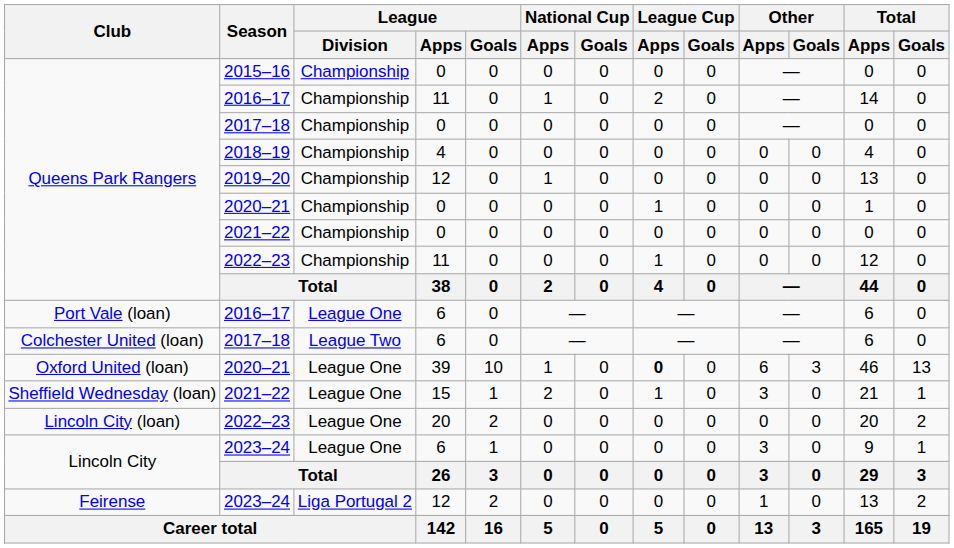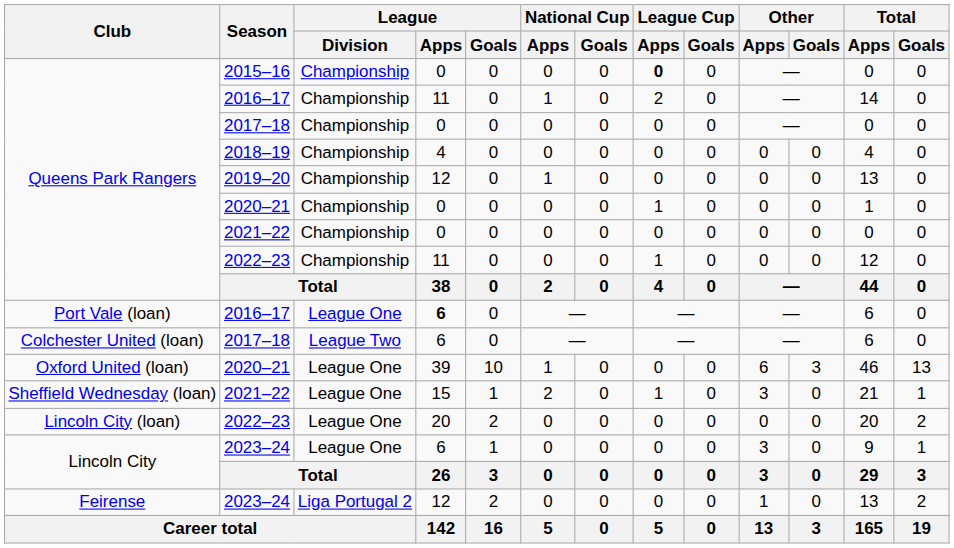(659, 71) normal -> (659, 71) bold
(441, 313) normal -> (441, 313) bold
(659, 367) bold -> (659, 367) normal
